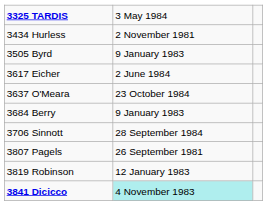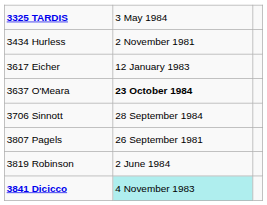- row: (29, 54)
(143, 74) 2 June 1984 -> (152, 66) 12 January 1983
(152, 93) normal -> (154, 91) bold
- row: (31, 113)
(152, 171) 12 January 1983 -> (143, 164) 2 June 1984
